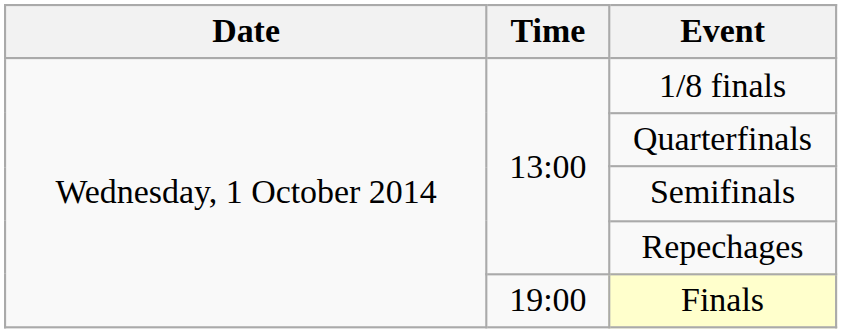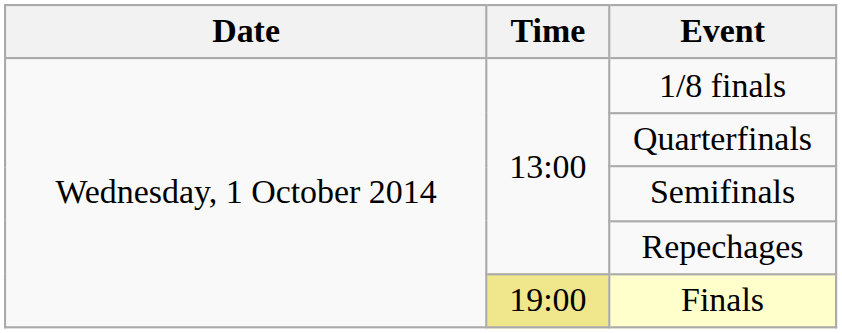(548, 300) no background -> (548, 300) khaki background
